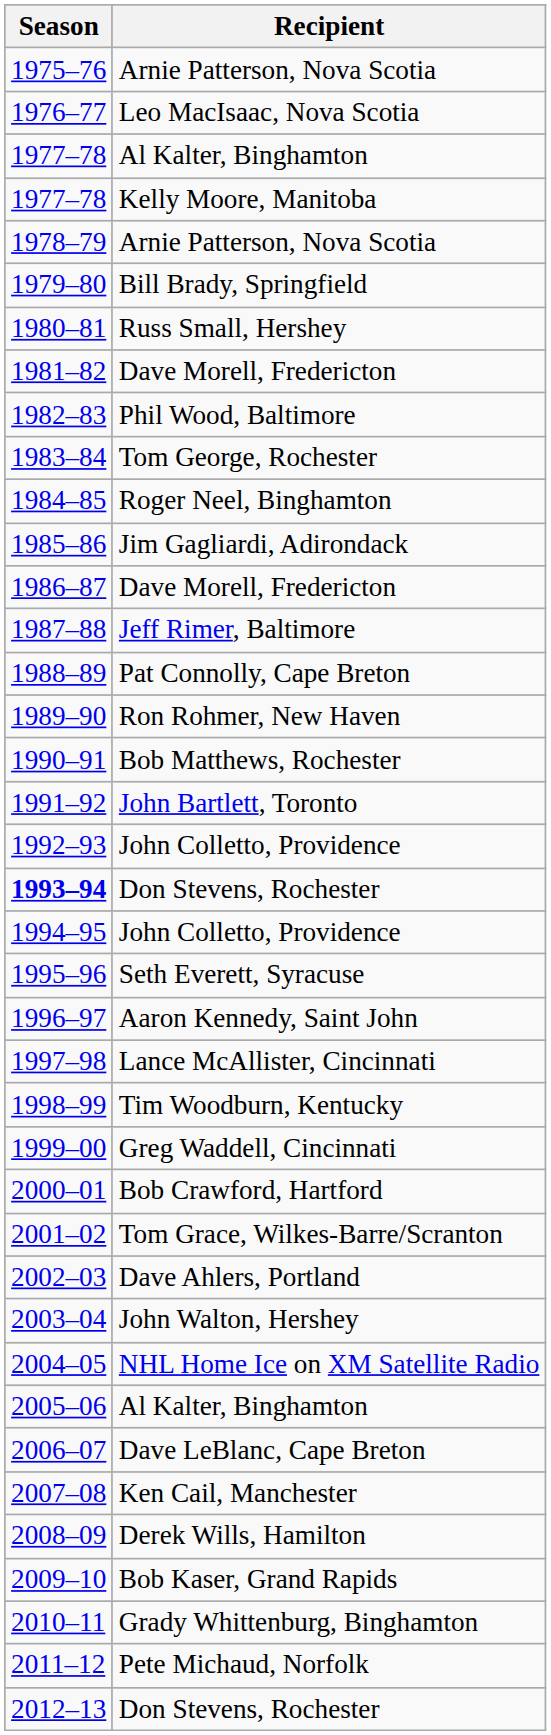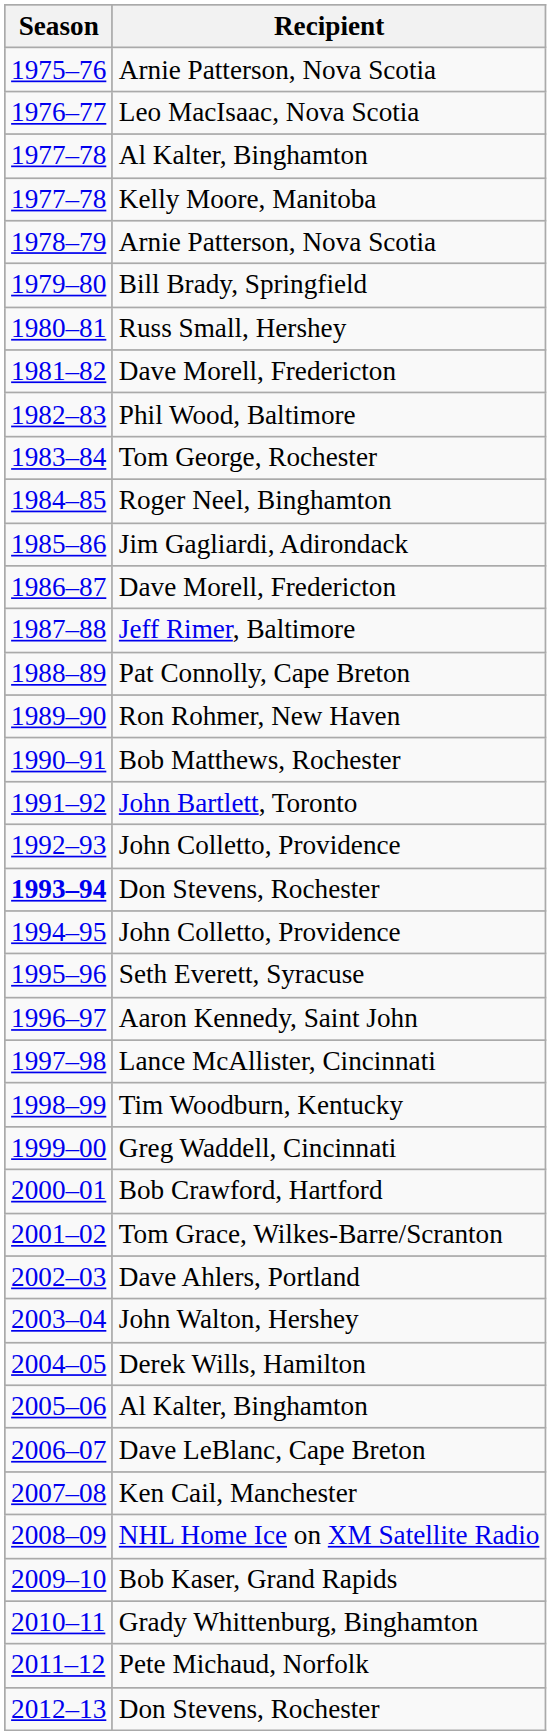(329, 1363) NHL Home Ice on XM Satellite Radio -> (242, 1363) Derek Wills, Hamilton
(242, 1535) Derek Wills, Hamilton -> (329, 1535) NHL Home Ice on XM Satellite Radio
